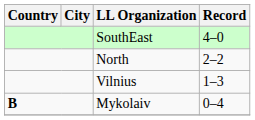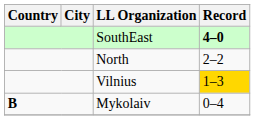(213, 37) normal -> (213, 37) bold
(213, 81) no background -> (213, 81) gold background
